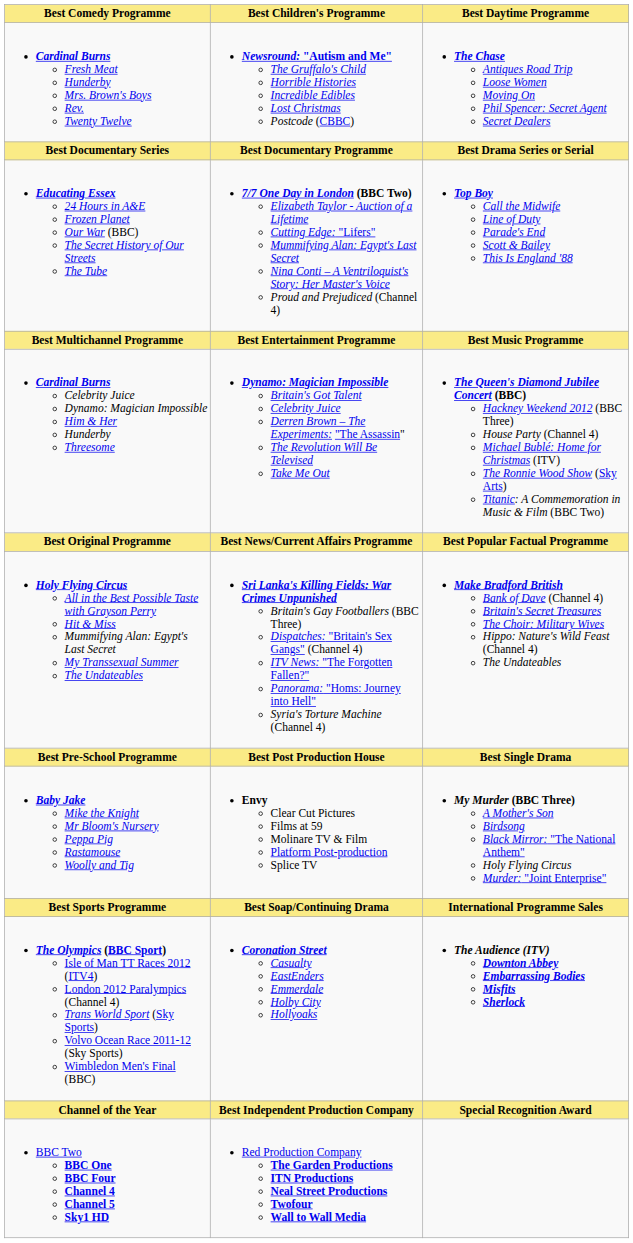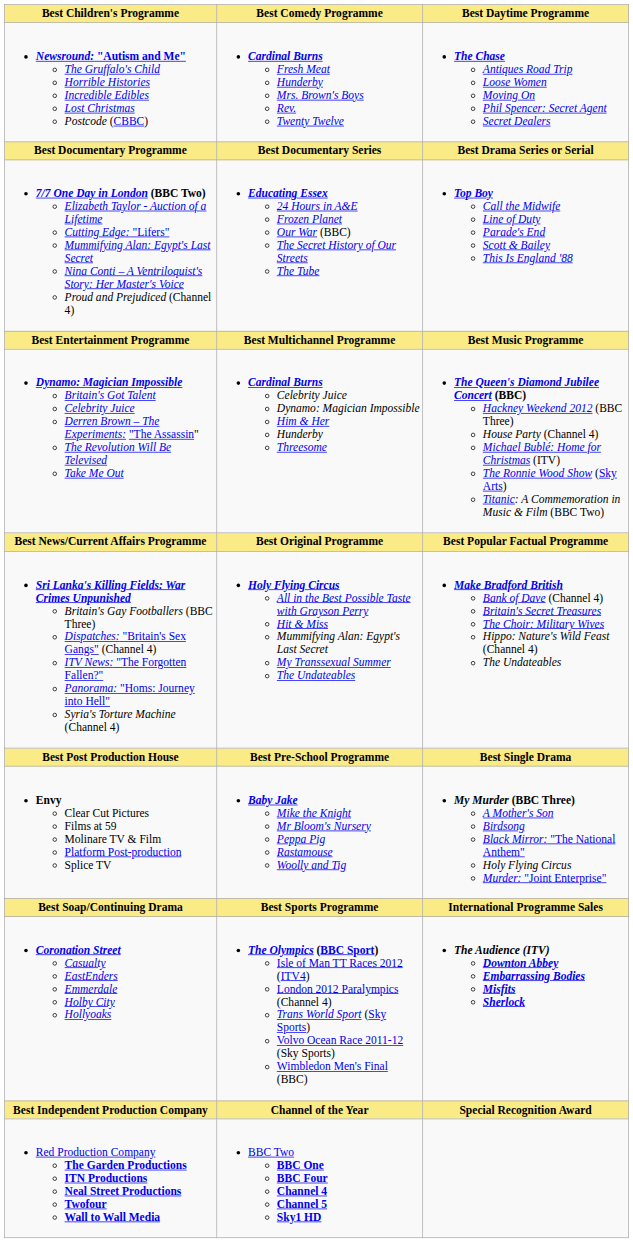columns swapped: (316, 13) <-> (107, 13)
